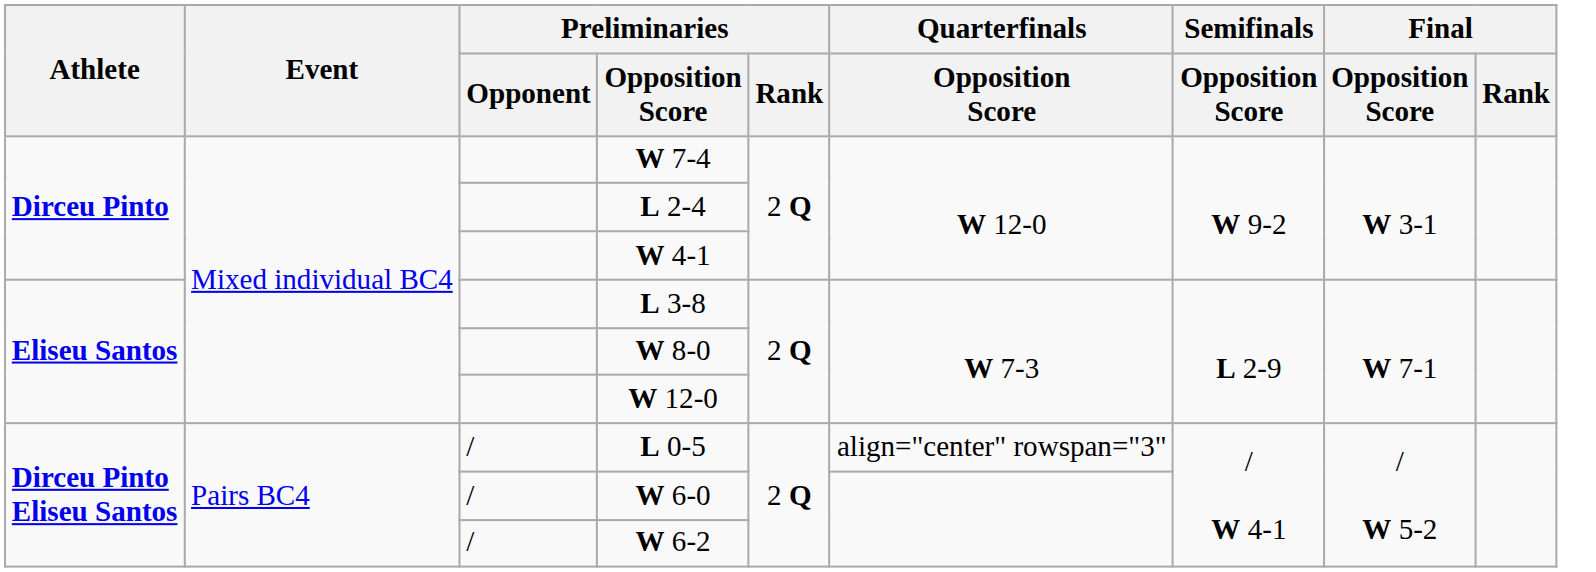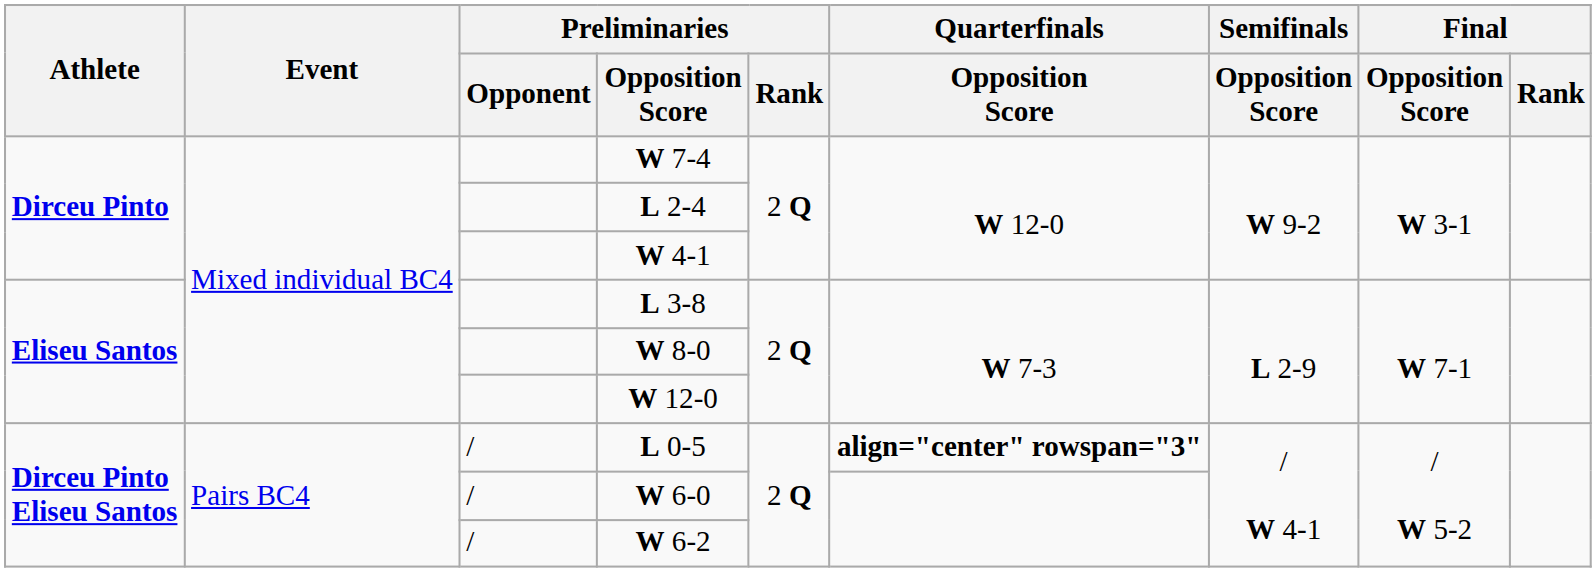(1002, 447) normal -> (1019, 447) bold
